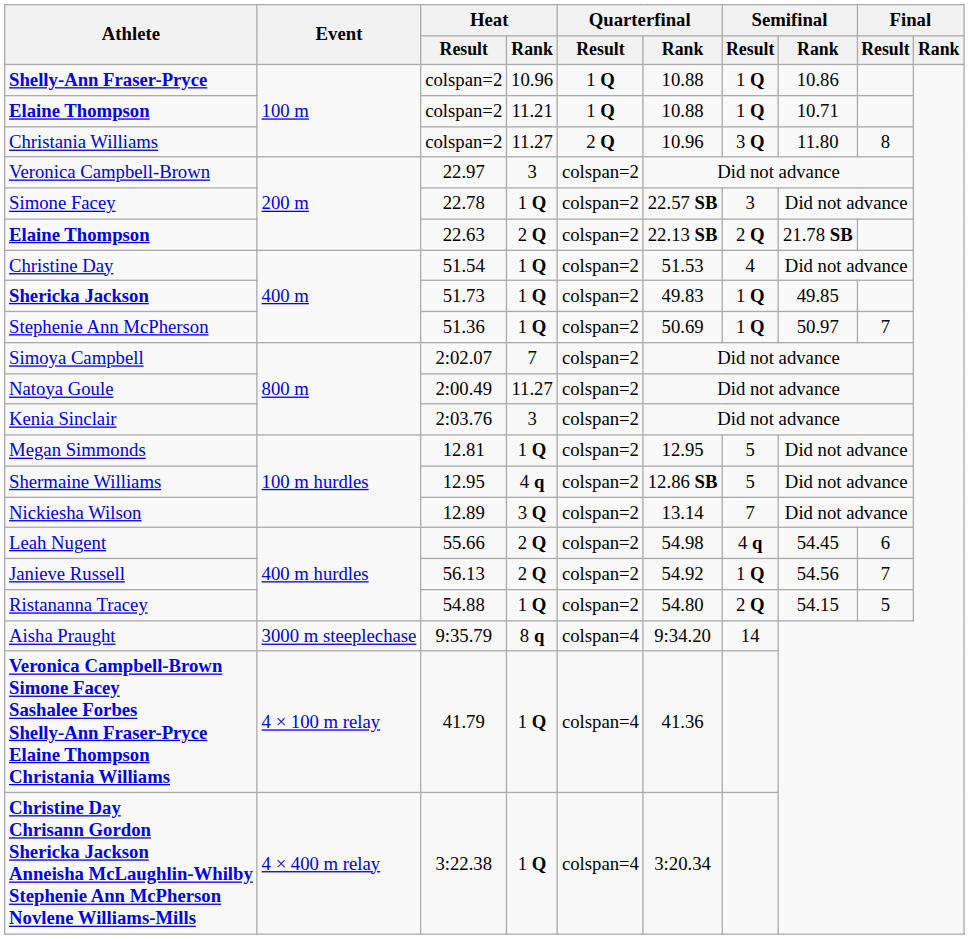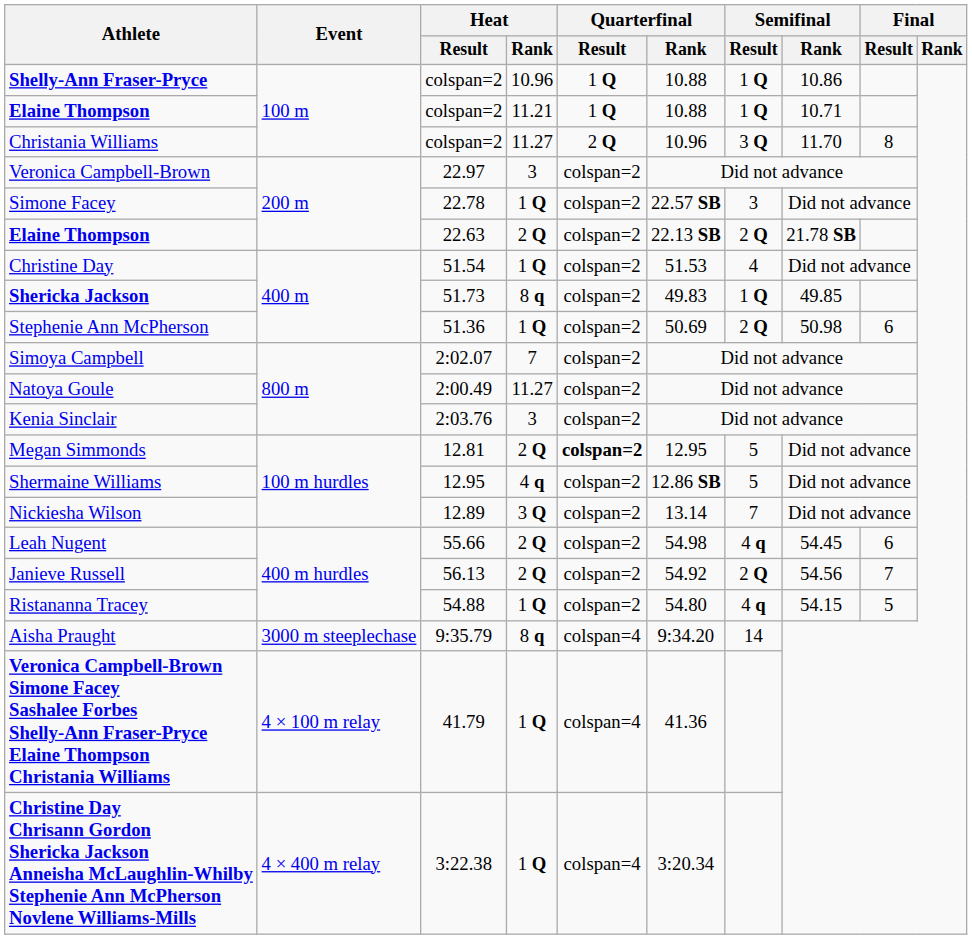(818, 142) 11.80 -> (821, 142) 11.70
(532, 296) 1 Q -> (532, 296) 8 q
(750, 327) 1 Q -> (753, 327) 2 Q
(818, 327) 50.97 -> (821, 327) 50.98
(885, 327) 7 -> (889, 327) 6
(532, 450) 1 Q -> (532, 450) 2 Q
(600, 450) normal -> (602, 450) bold
(750, 574) 1 Q -> (753, 574) 2 Q
(750, 605) 2 Q -> (753, 605) 4 q
